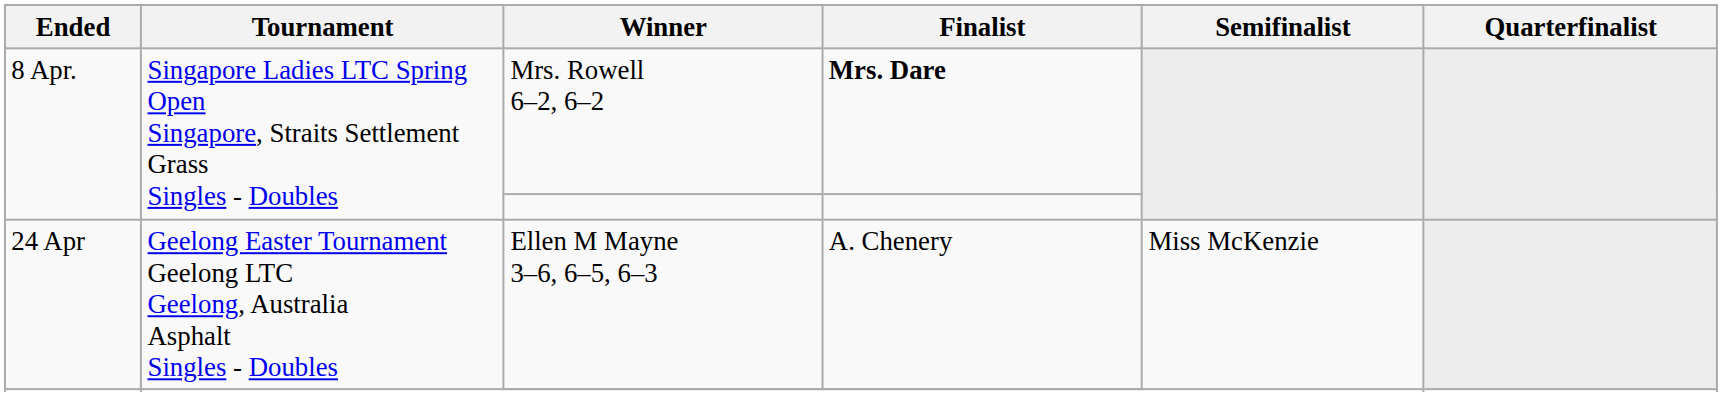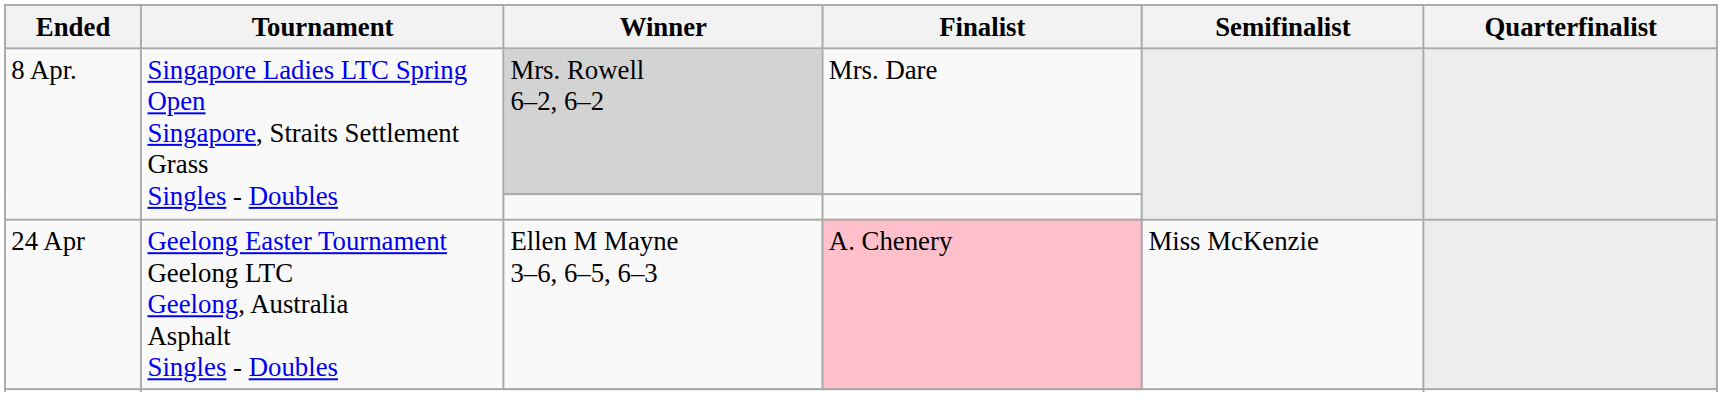(577, 86) no background -> (577, 86) lightgrey background
(887, 70) bold -> (883, 70) normal
(891, 240) no background -> (891, 240) pink background
